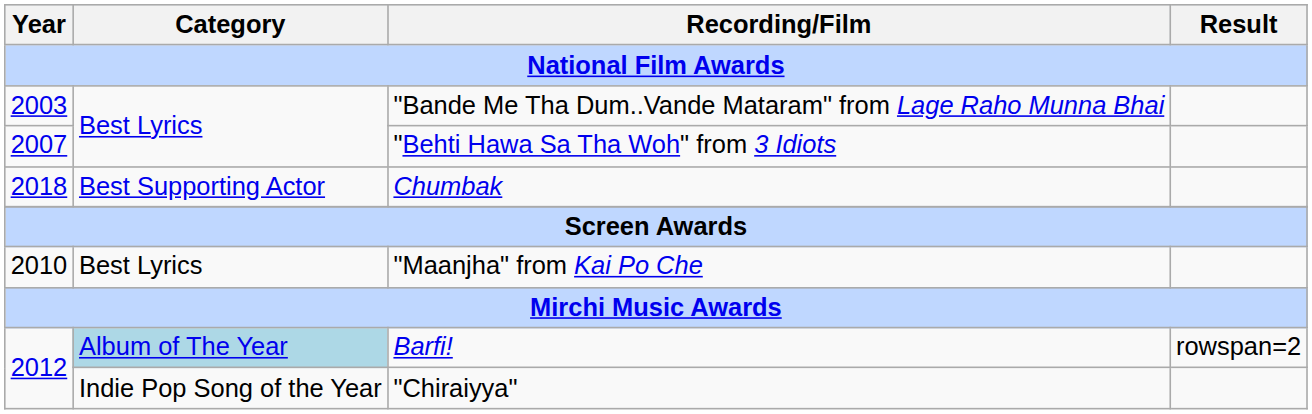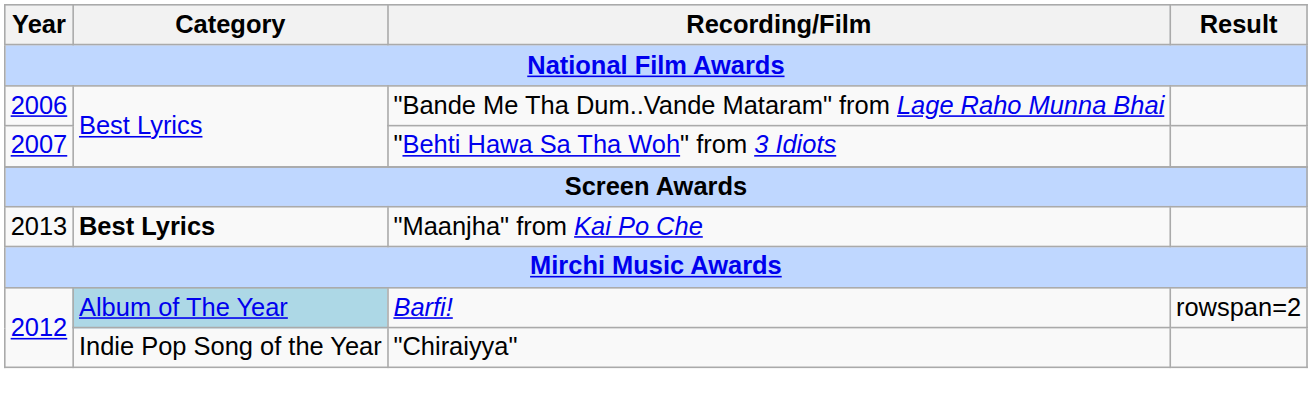(39, 105) 2003 -> (39, 105) 2006
- row: (448, 186)
(39, 266) 2010 -> (39, 226) 2013
(141, 266) normal -> (147, 226) bold
